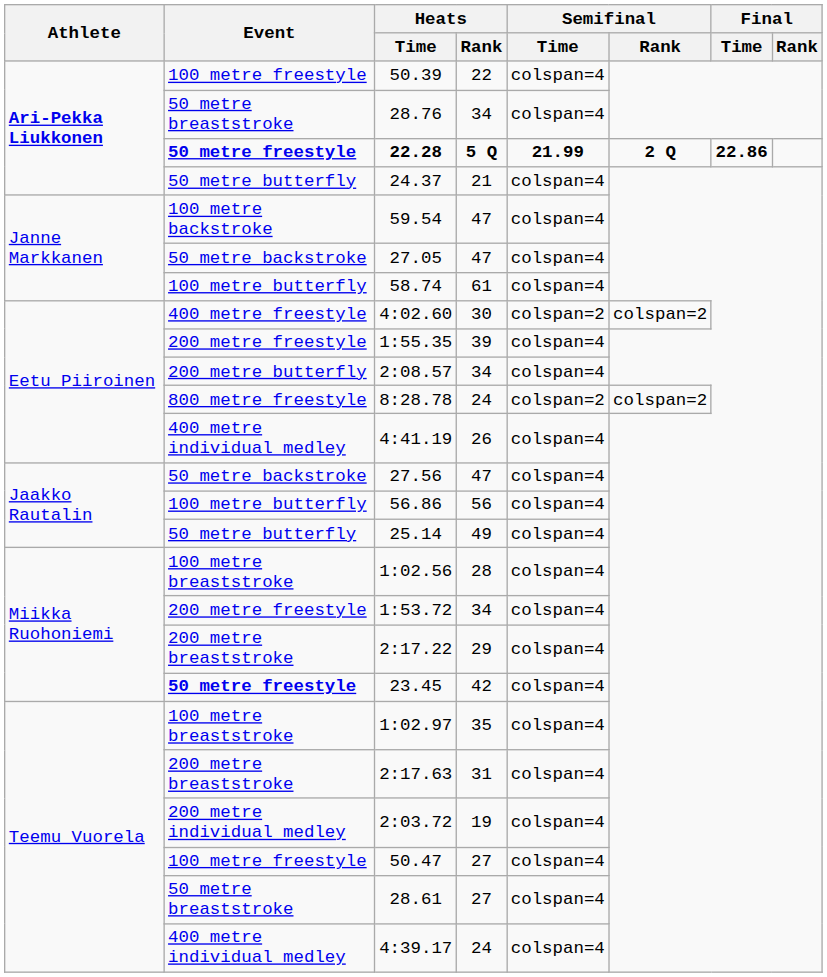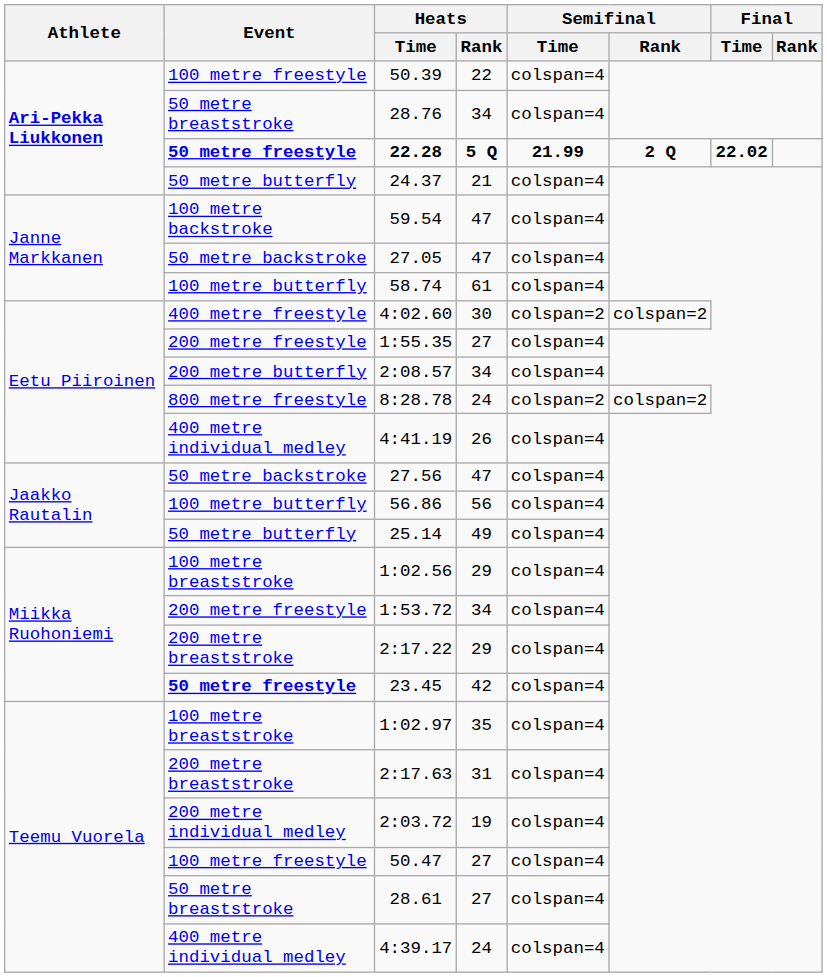(742, 153) 22.86 -> (742, 153) 22.02
(482, 343) 39 -> (482, 343) 27
(482, 572) 28 -> (482, 572) 29
